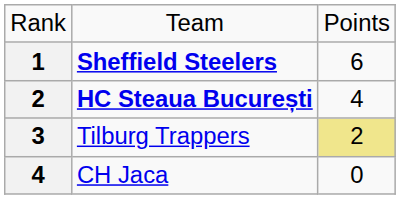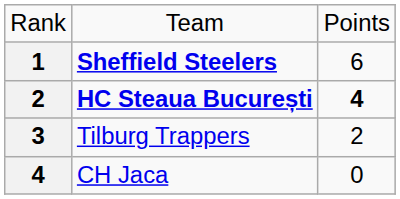(357, 99) normal -> (357, 99) bold
(357, 136) khaki background -> (357, 136) no background
